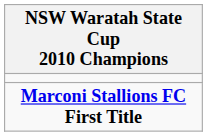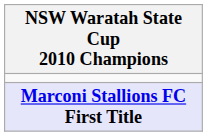(103, 106) no background -> (103, 106) lavender background
